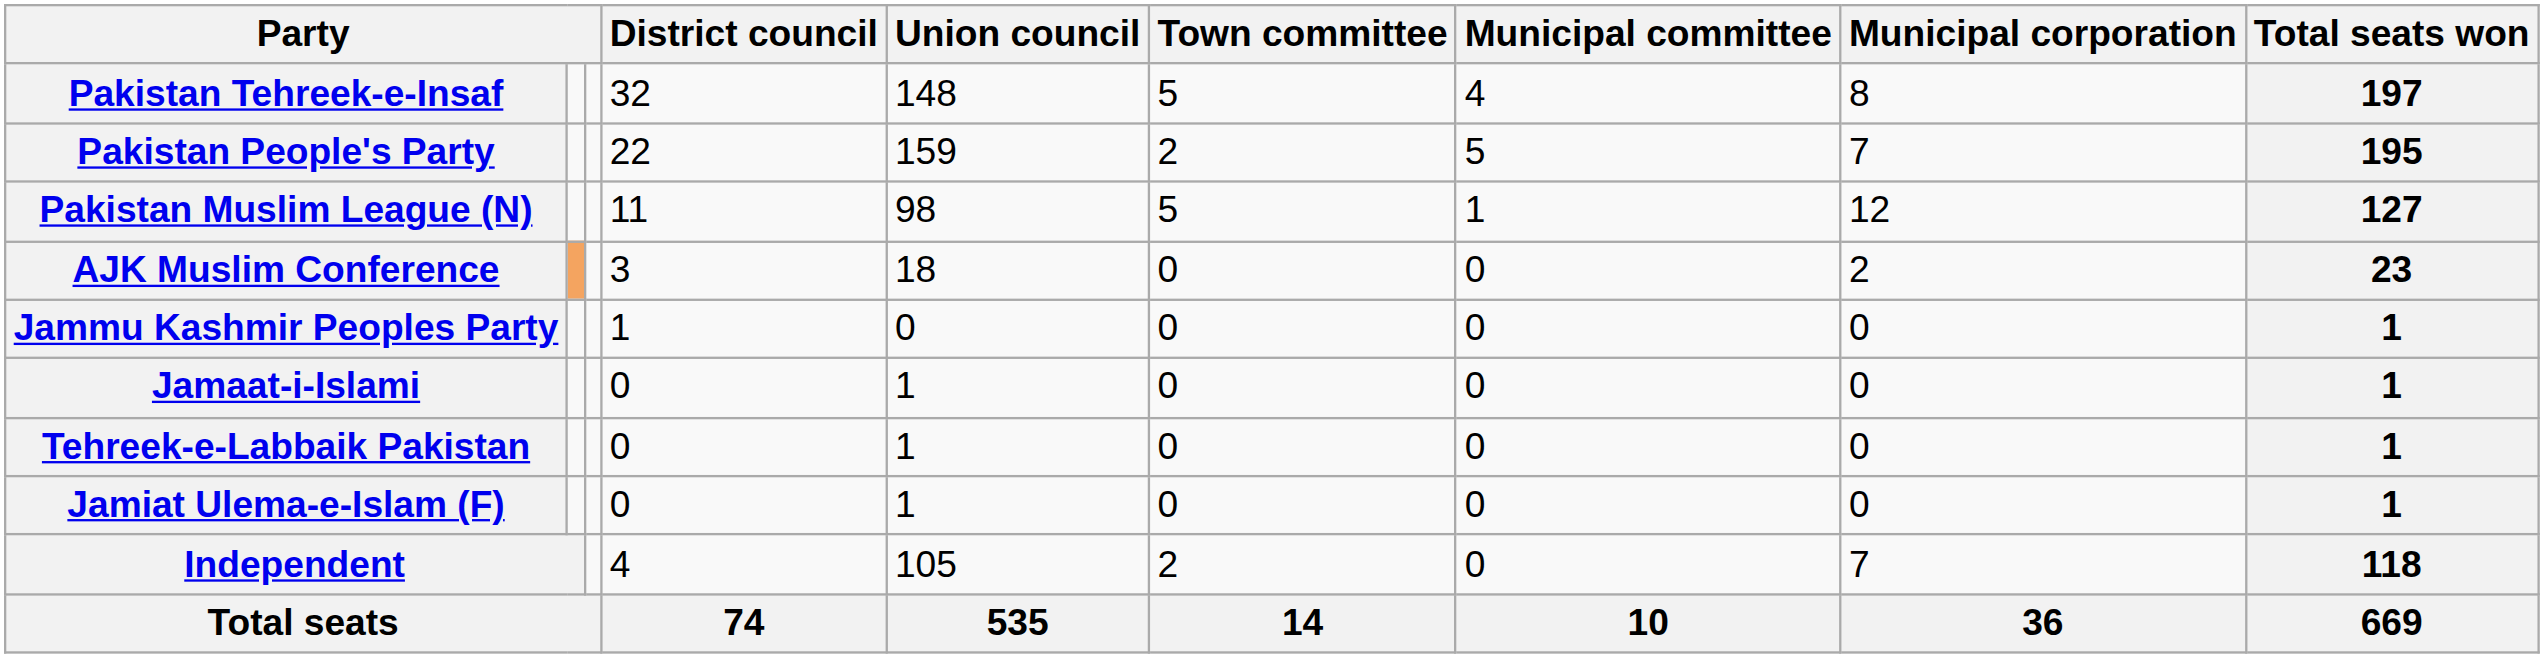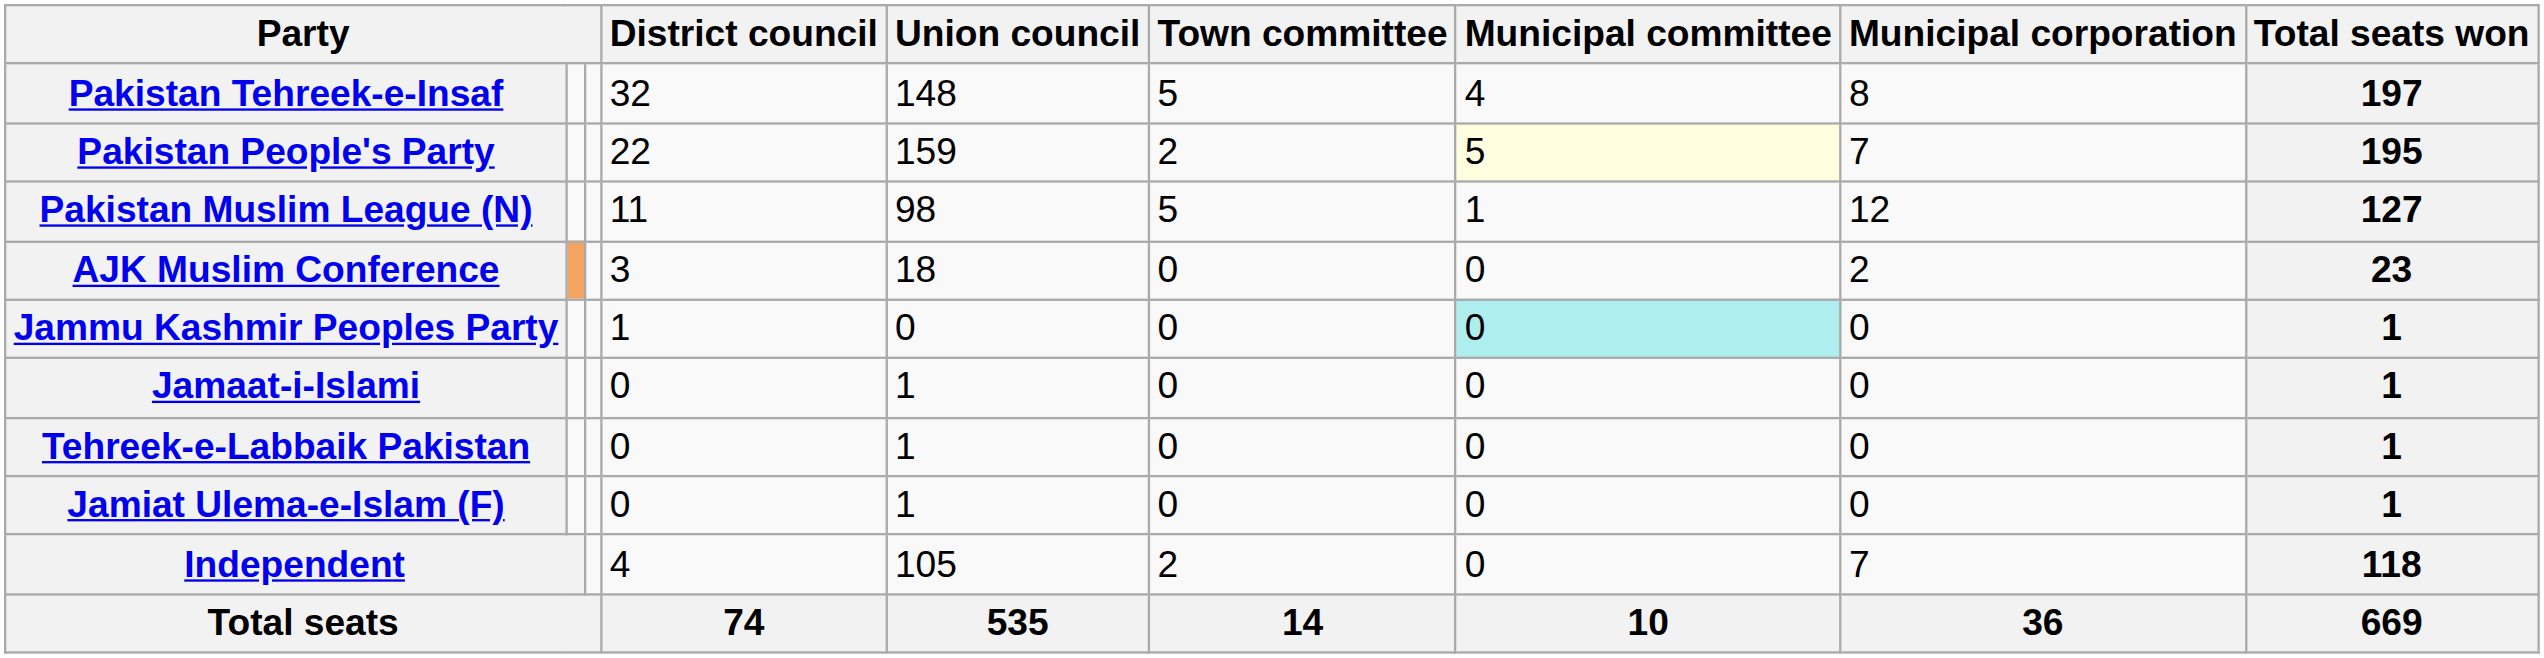(1475, 151) no background -> (1475, 151) lightyellow background
(1475, 328) no background -> (1475, 328) paleturquoise background
